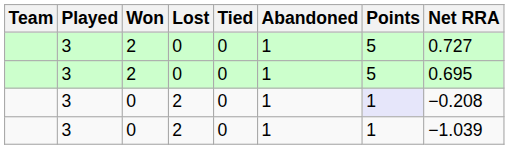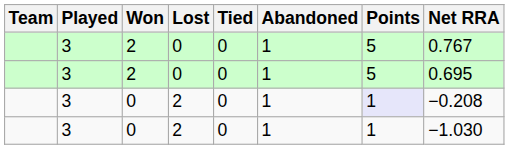(450, 46) 0.727 -> (450, 46) 0.767
(455, 130) −1.039 -> (455, 130) −1.030
